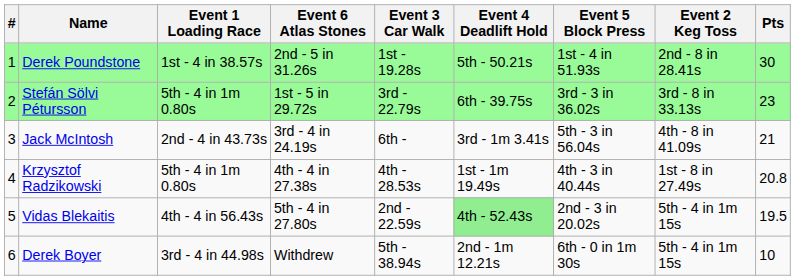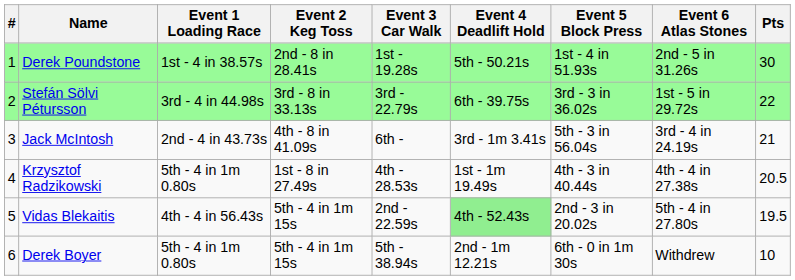columns swapped: (705, 24) <-> (323, 24)
(201, 101) 5th - 4 in 1m 0.80s -> (212, 101) 3rd - 4 in 44.98s
(767, 101) 23 -> (767, 101) 22
(773, 178) 20.8 -> (773, 178) 20.5
(212, 255) 3rd - 4 in 44.98s -> (201, 255) 5th - 4 in 1m 0.80s
